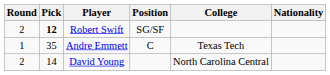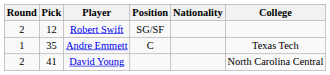columns swapped: (298, 12) <-> (221, 12)
(51, 29) bold -> (51, 29) normal
(51, 62) 14 -> (51, 62) 41
